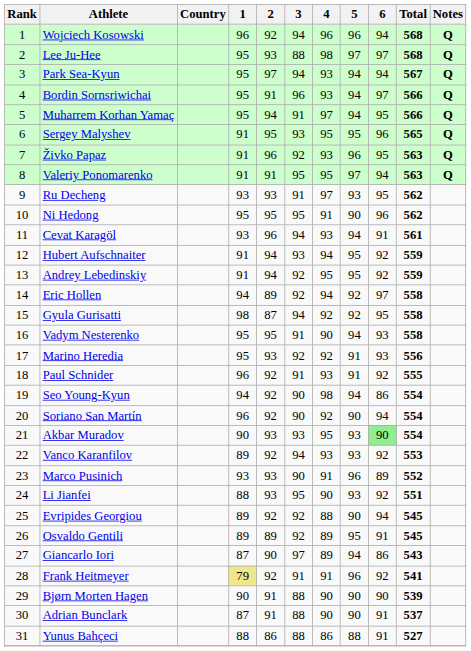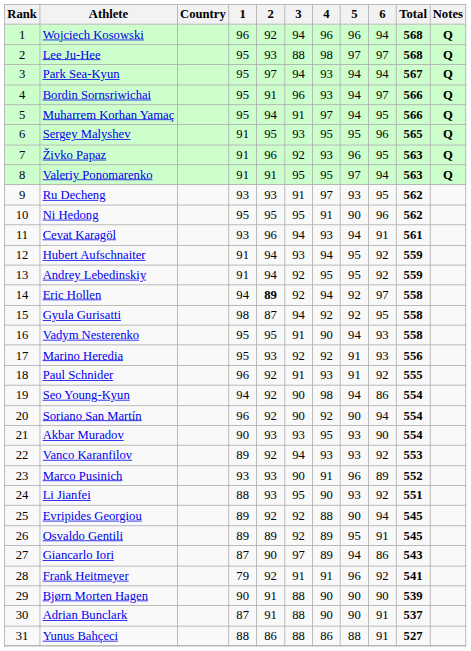(271, 295) normal -> (271, 295) bold
(382, 435) lightgreen background -> (382, 435) no background
(243, 575) khaki background -> (243, 575) no background
